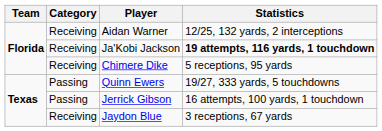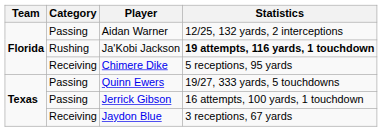(73, 31) Receiving -> (68, 31) Passing
(73, 48) Receiving -> (69, 48) Rushing
